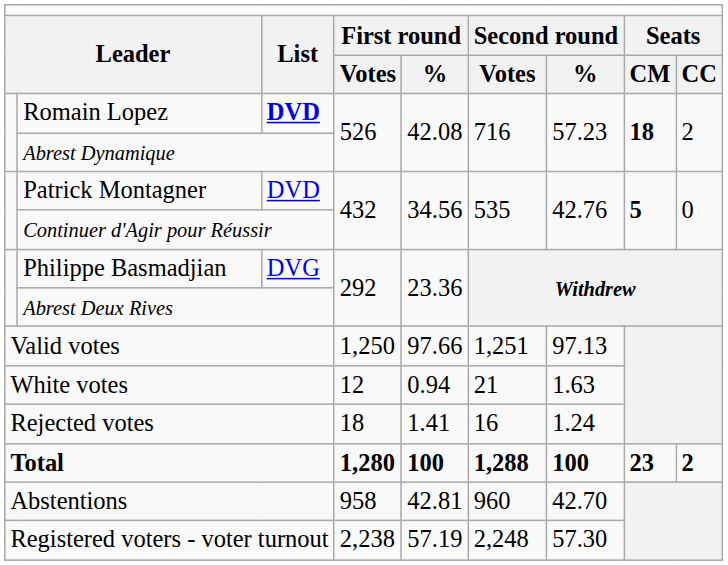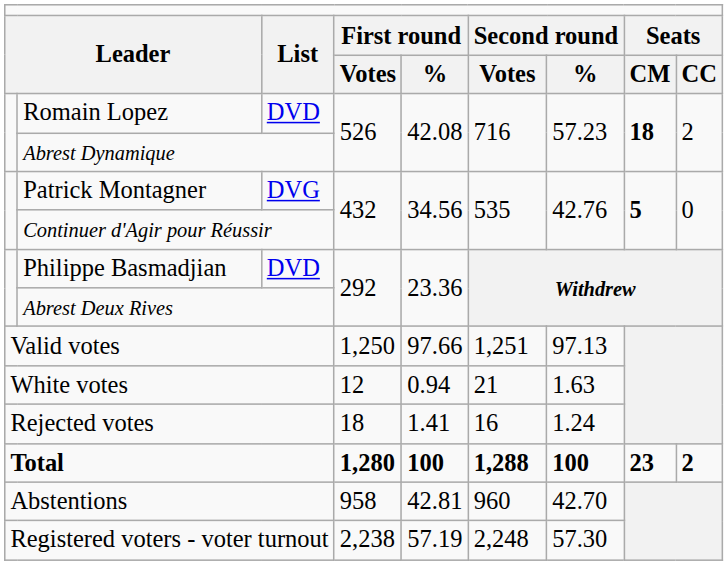(293, 112) bold -> (293, 112) normal
(293, 190) DVD -> (293, 190) DVG
(293, 268) DVG -> (293, 268) DVD
